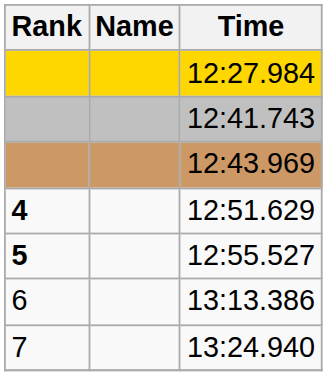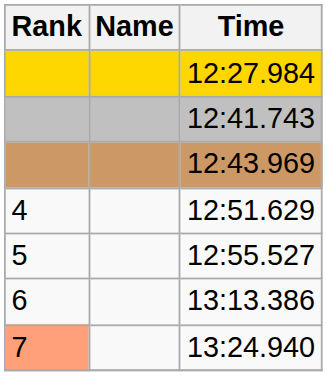(20, 210) bold -> (20, 210) normal
(20, 255) bold -> (20, 255) normal
(20, 347) no background -> (20, 347) lightsalmon background
